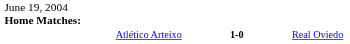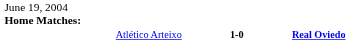(318, 35) normal -> (319, 35) bold
